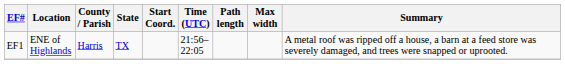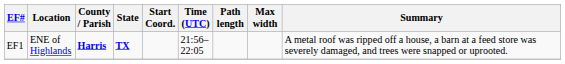(90, 45) normal -> (92, 45) bold
(122, 45) normal -> (123, 45) bold
